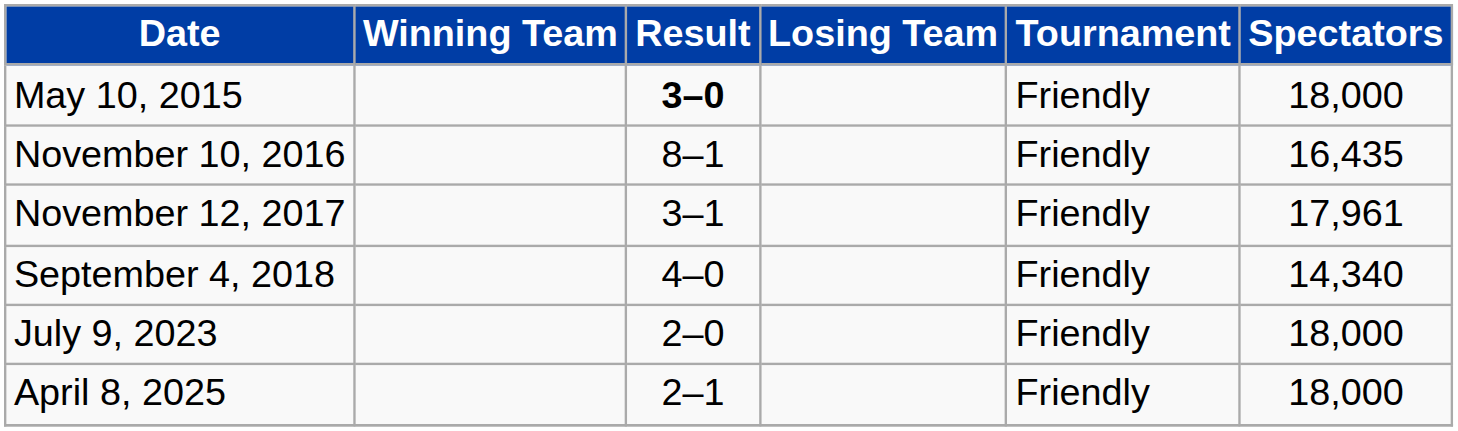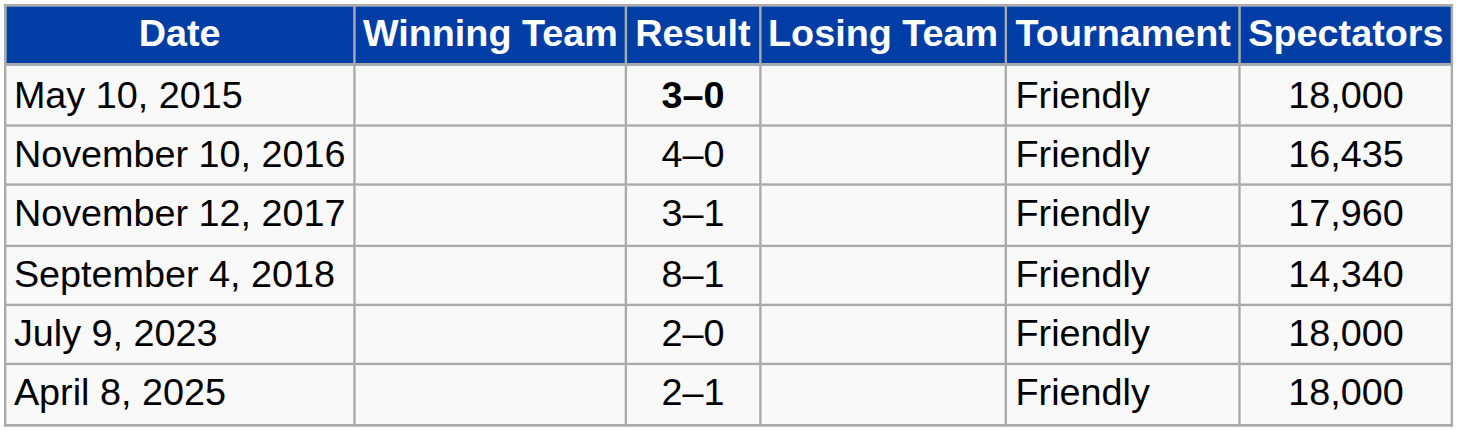(693, 154) 8–1 -> (693, 154) 4–0
(1346, 214) 17,961 -> (1346, 214) 17,960
(693, 273) 4–0 -> (693, 273) 8–1
